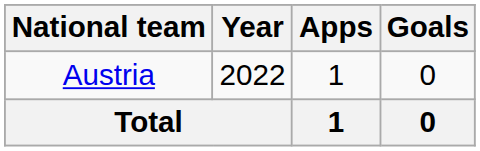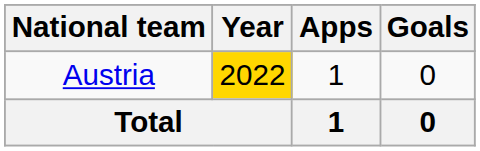(252, 74) no background -> (252, 74) gold background
